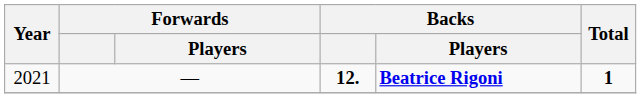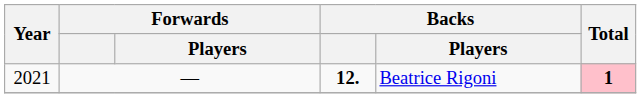(441, 78) bold -> (438, 78) normal
(608, 78) no background -> (608, 78) pink background
